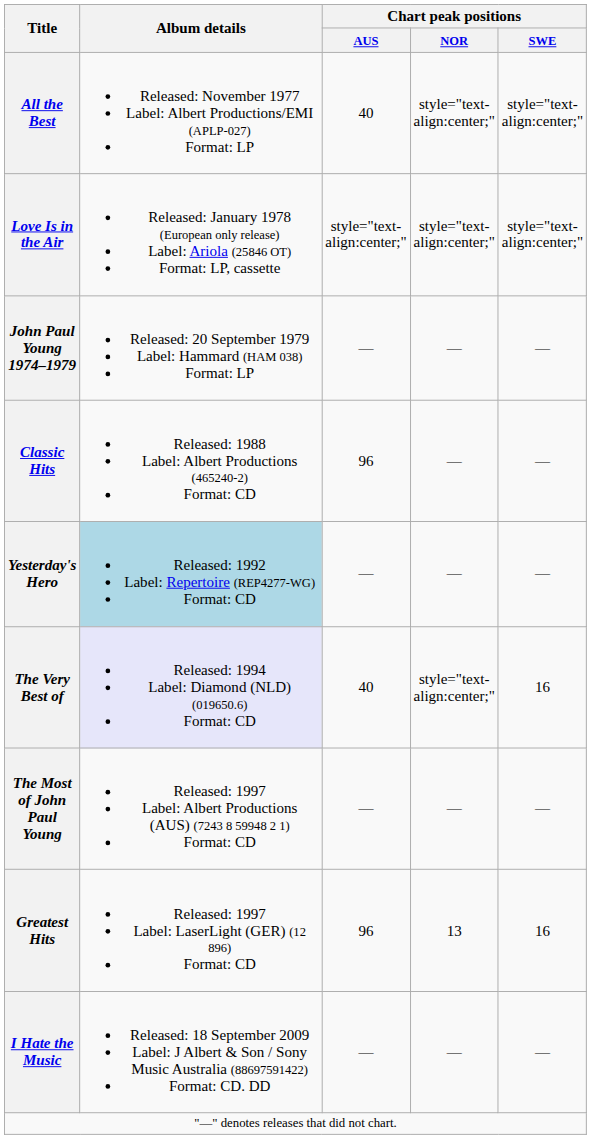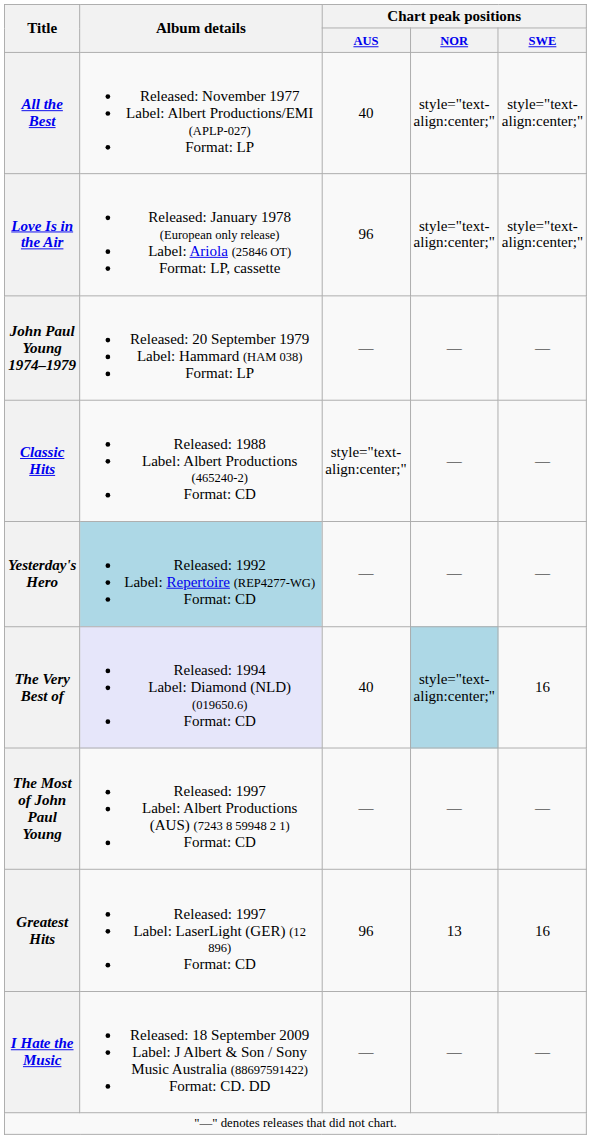(366, 234) style="text-align:center;" -> (366, 234) 96
(366, 460) 96 -> (366, 460) style="text-align:center;"
(454, 687) no background -> (454, 687) lightblue background
